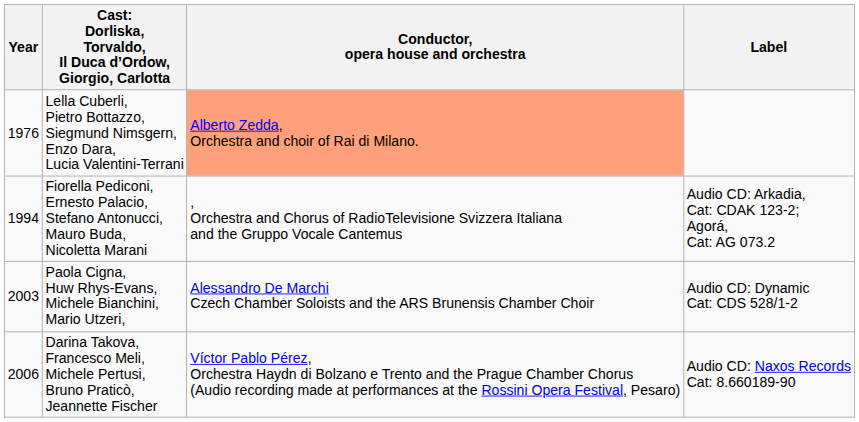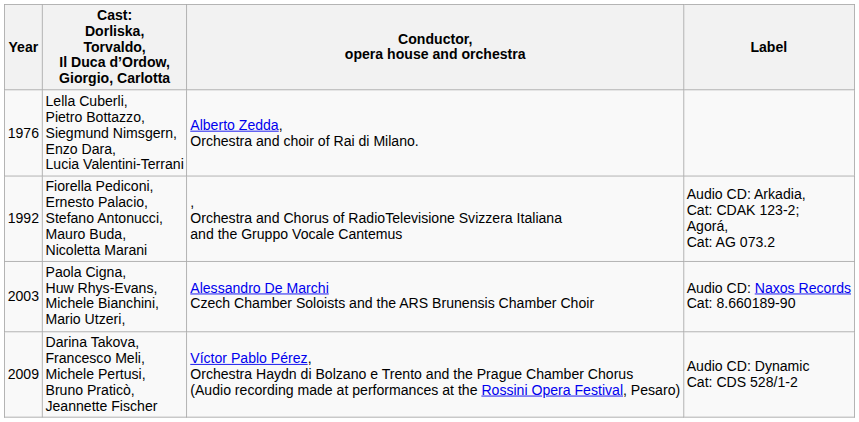(305, 133) lightsalmon background -> (305, 133) no background
(23, 218) 1994 -> (23, 218) 1992
(748, 296) Audio CD: Dynamic Cat: CDS 528/1-2 -> (769, 296) Audio CD: Naxos Records Cat: 8.660189-90
(23, 374) 2006 -> (23, 374) 2009
(769, 374) Audio CD: Naxos Records Cat: 8.660189-90 -> (748, 374) Audio CD: Dynamic Cat: CDS 528/1-2
